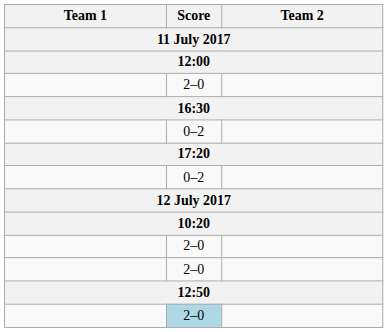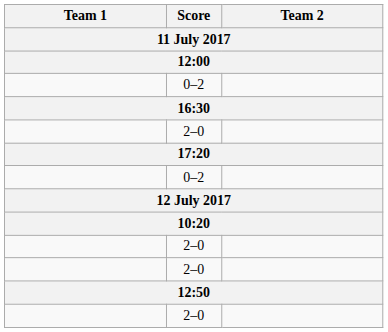(194, 85) 2–0 -> (194, 85) 0–2
(194, 131) 0–2 -> (194, 131) 2–0
(194, 315) lightblue background -> (194, 315) no background
